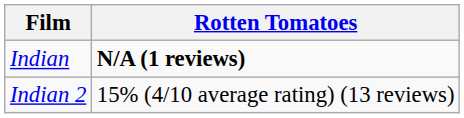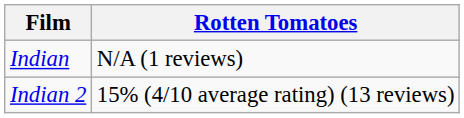(171, 58) bold -> (170, 58) normal
